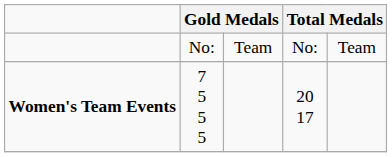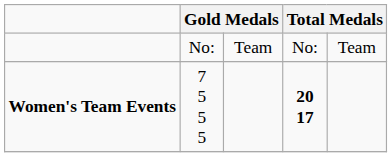(305, 106) normal -> (305, 106) bold
